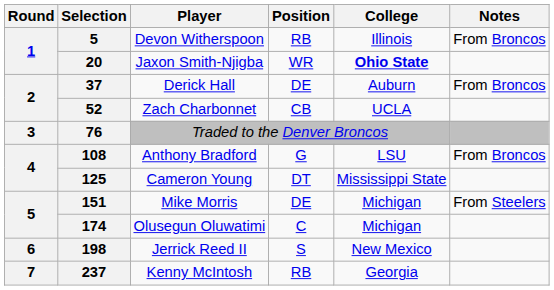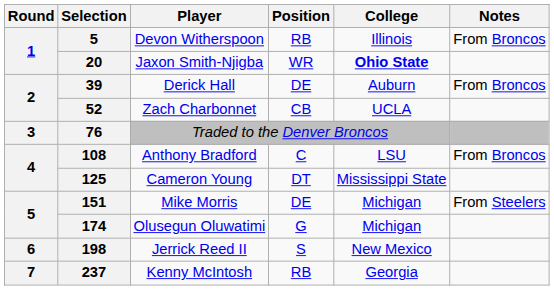(94, 86) 37 -> (94, 86) 39
(301, 156) G -> (301, 156) C
(301, 226) C -> (301, 226) G
